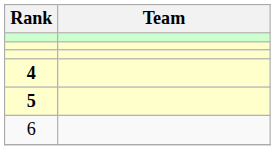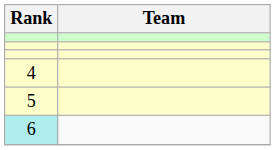(31, 72) bold -> (31, 72) normal
(31, 101) bold -> (31, 101) normal
(31, 129) no background -> (31, 129) paleturquoise background
